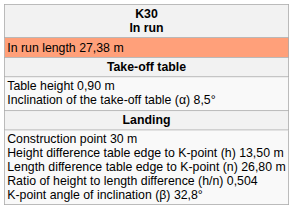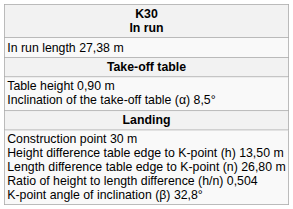(65, 47) lightsalmon background -> (65, 47) no background
